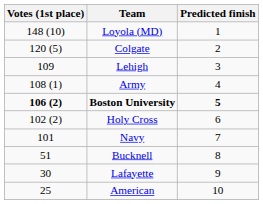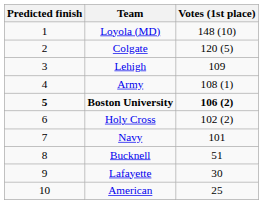columns swapped: (218, 13) <-> (46, 13)
